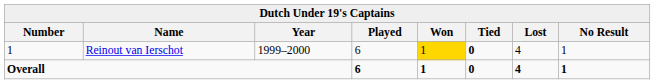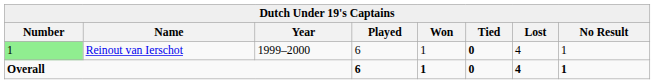(10, 50) no background -> (10, 50) lightgreen background
(423, 50) gold background -> (423, 50) no background
